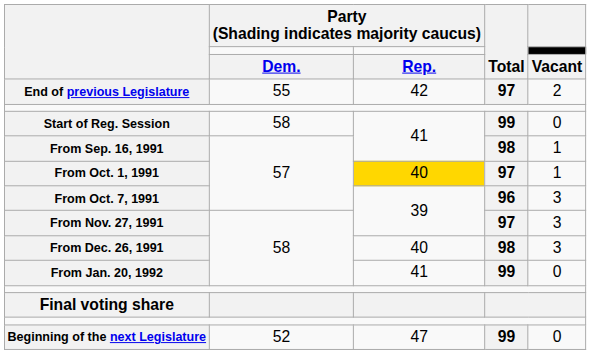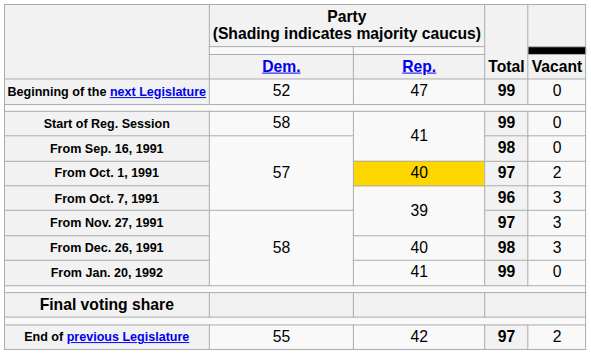rows swapped: (107, 92) <-> (107, 337)
(557, 148) 1 -> (557, 148) 0
(557, 173) 1 -> (557, 173) 2
